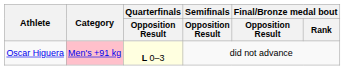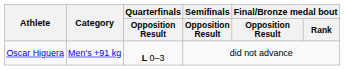(95, 53) pink background -> (95, 53) no background
(153, 58) lightyellow background -> (153, 58) no background
